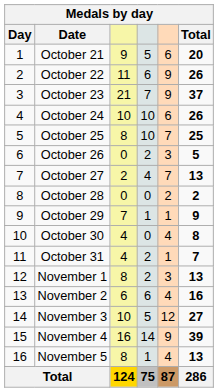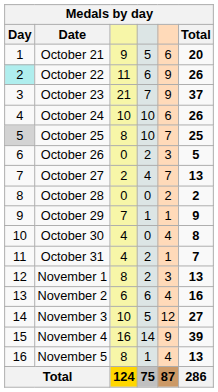(20, 75) no background -> (20, 75) paleturquoise background
(20, 135) no background -> (20, 135) lightgrey background
